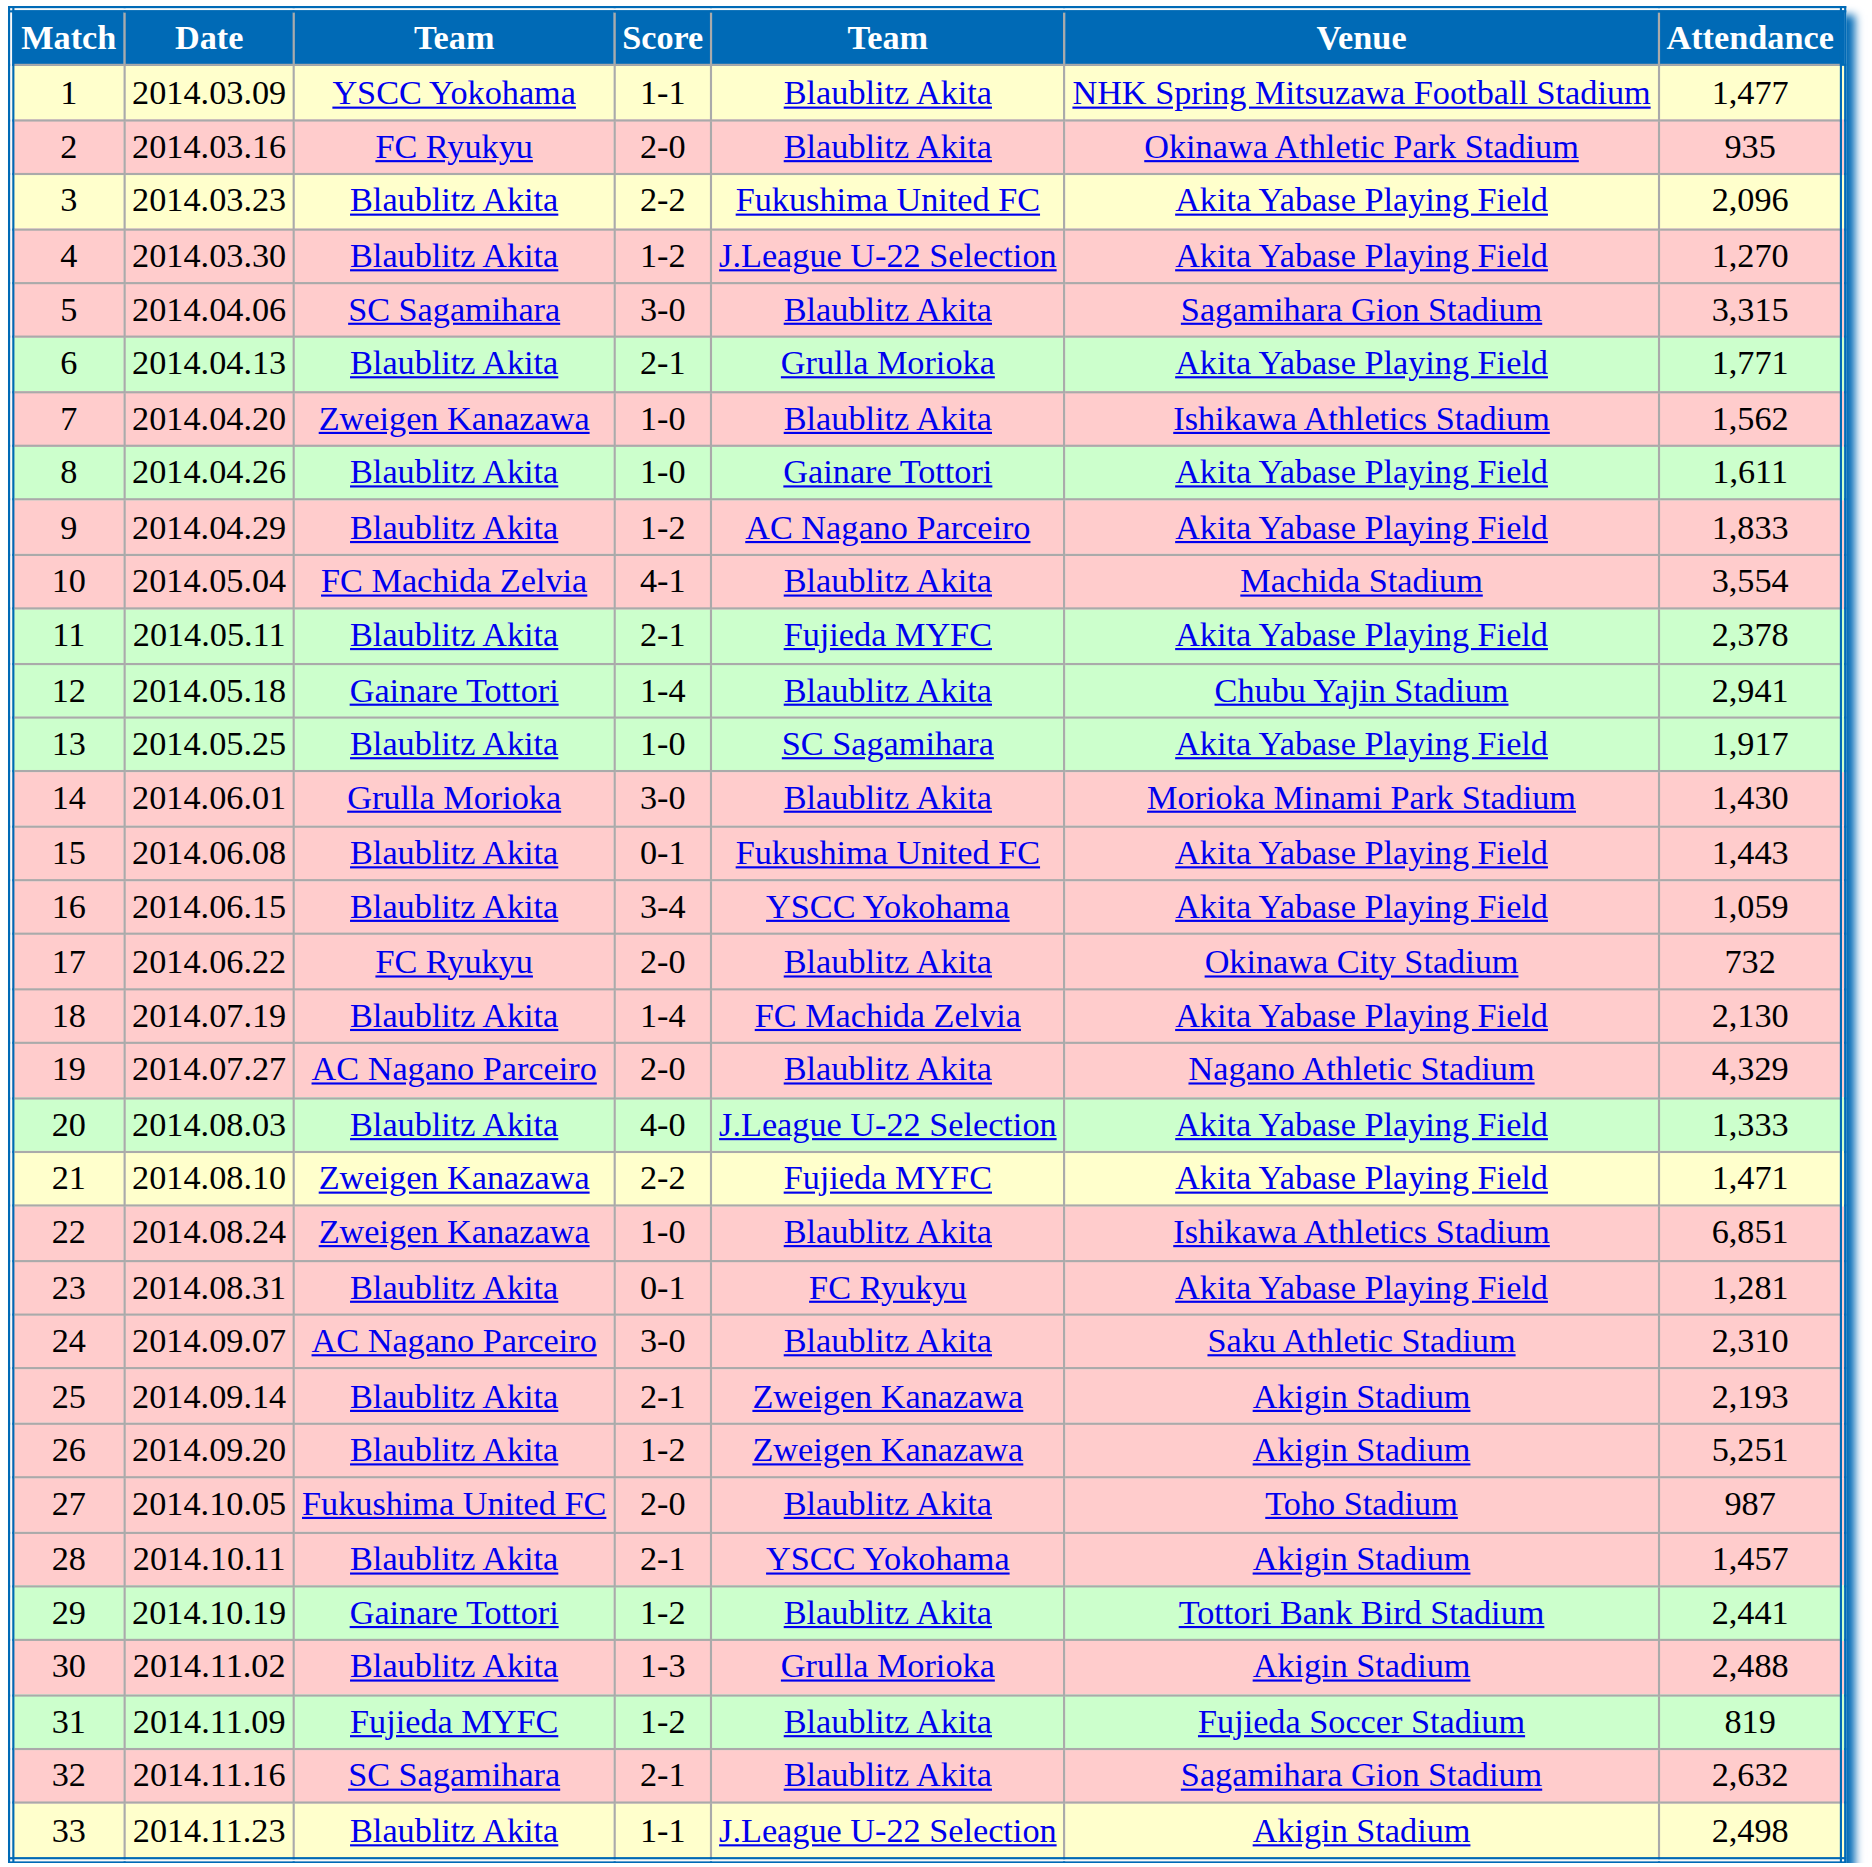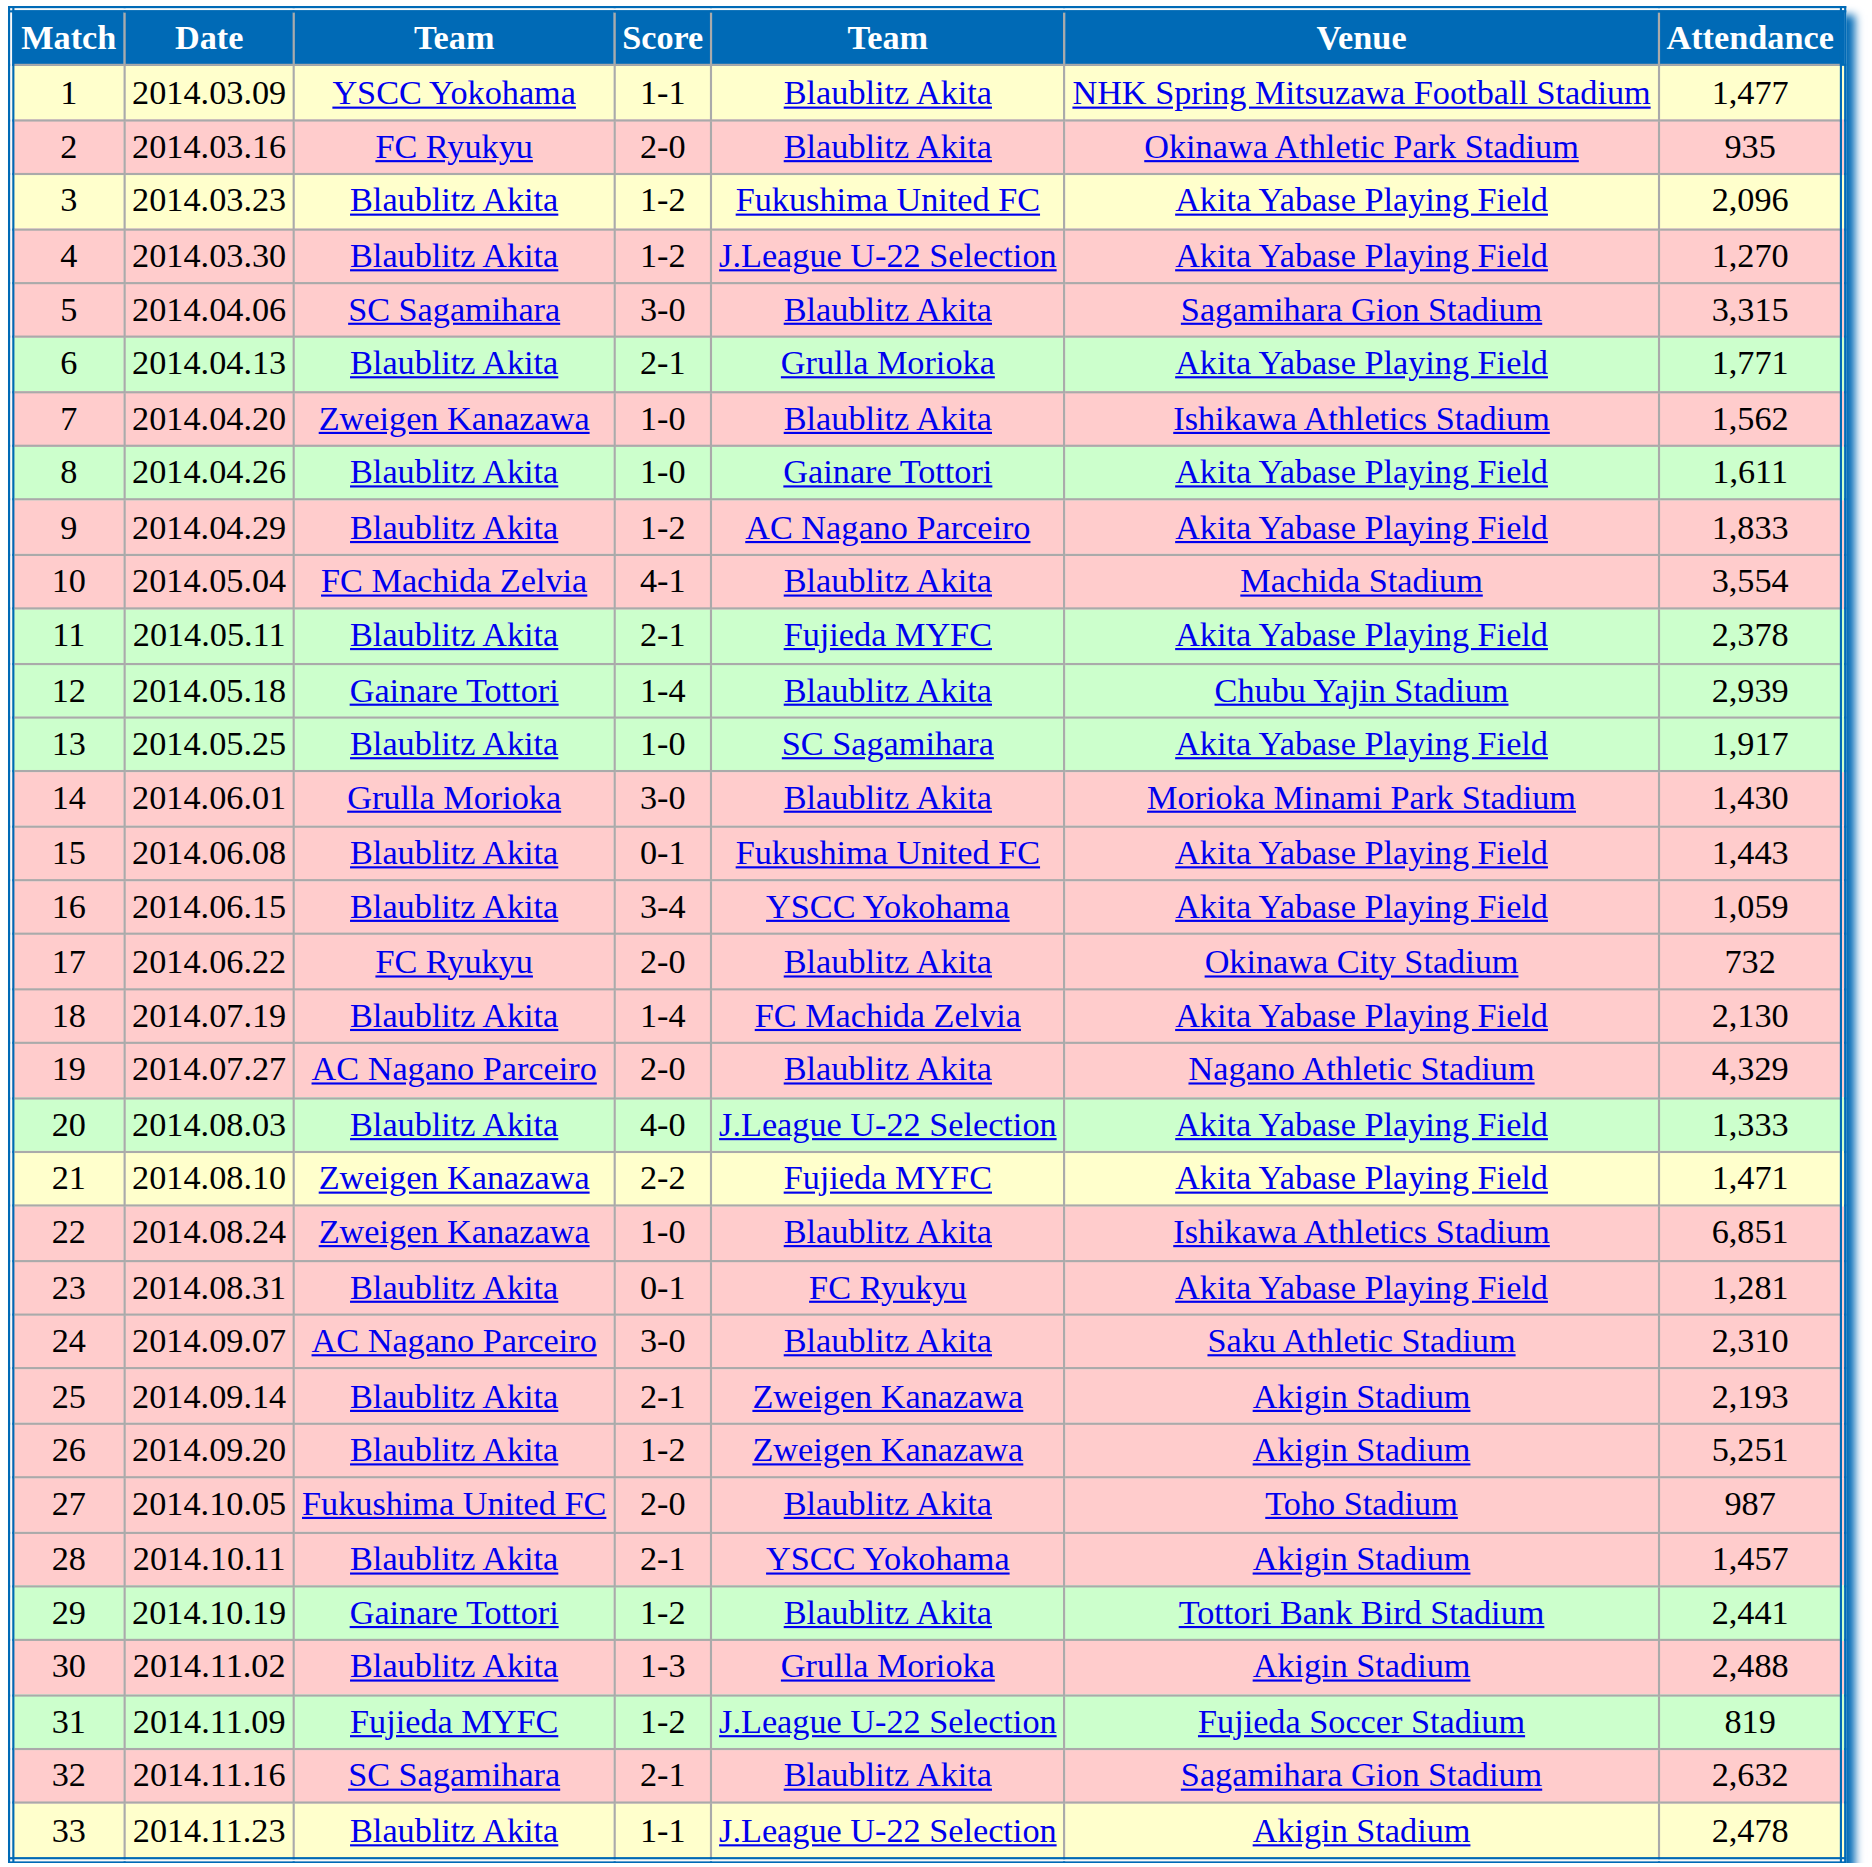(663, 200) 2-2 -> (663, 200) 1-2
(1750, 689) 2,941 -> (1750, 689) 2,939
(888, 1721) Blaublitz Akita -> (888, 1721) J.League U-22 Selection
(1750, 1829) 2,498 -> (1750, 1829) 2,478
